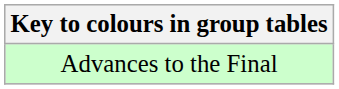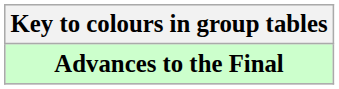(169, 63) normal -> (169, 63) bold
